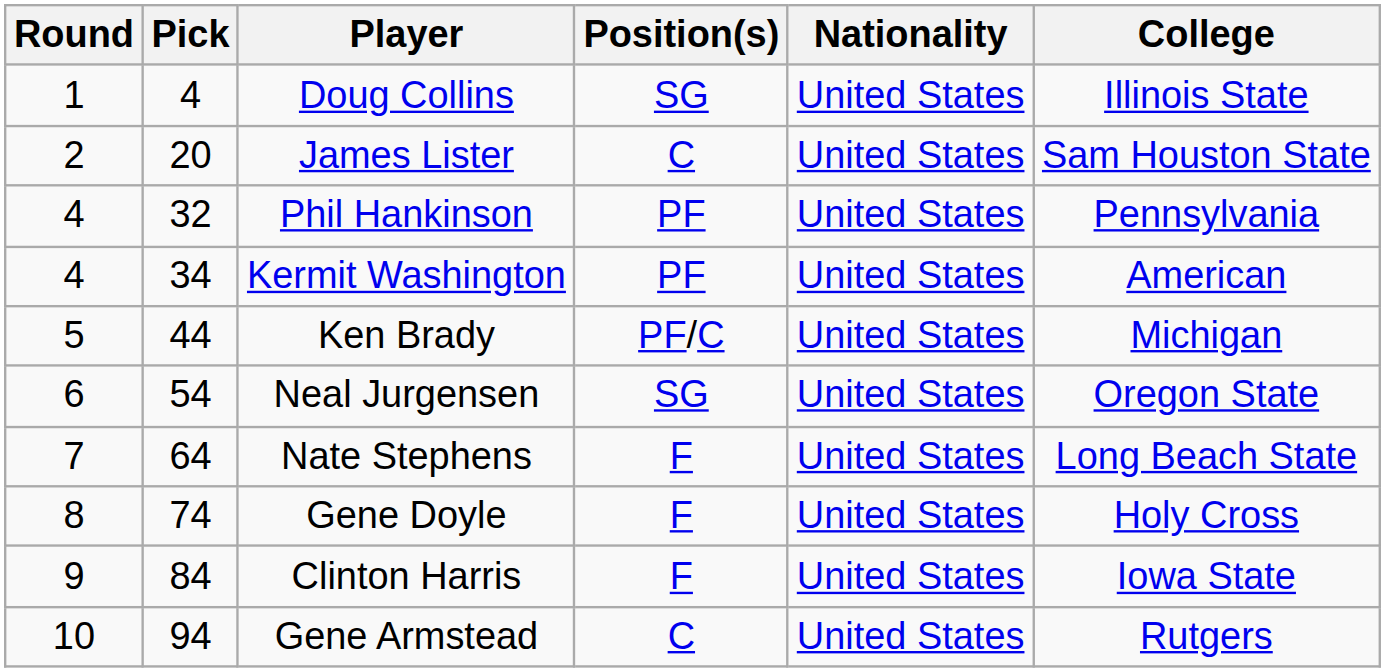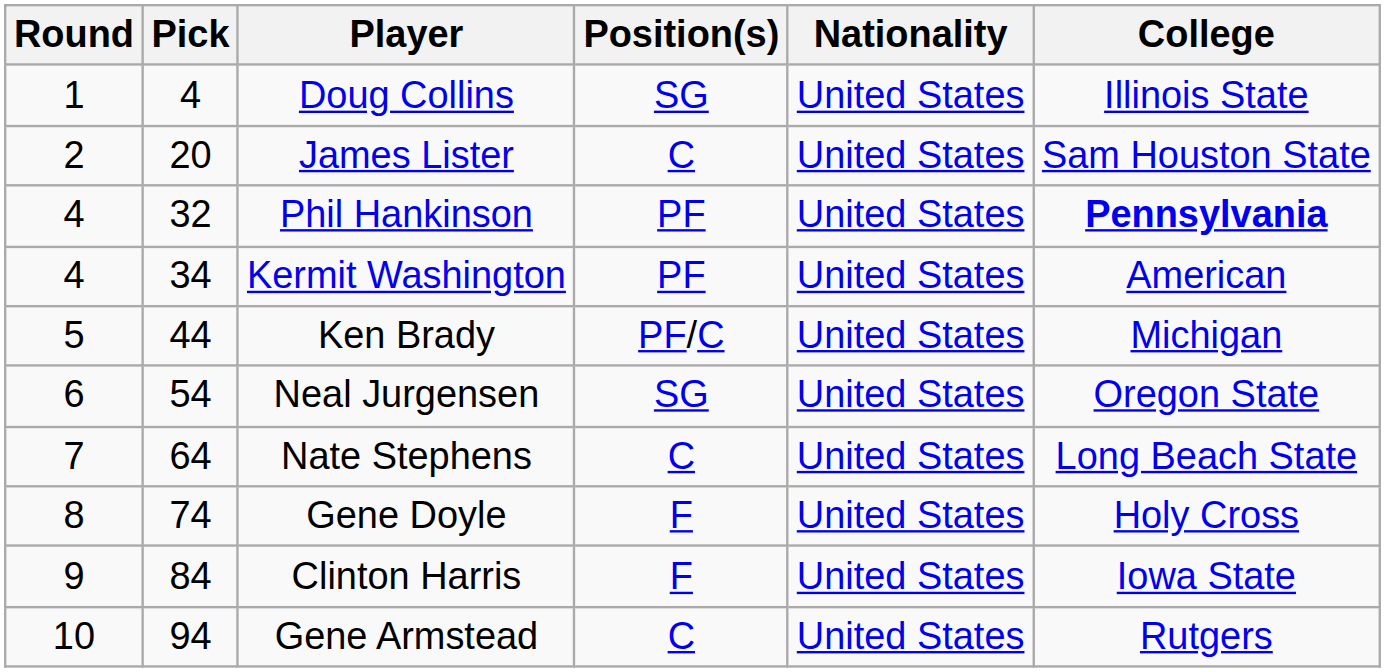(1206, 214) normal -> (1206, 214) bold
(681, 455) F -> (681, 455) C
